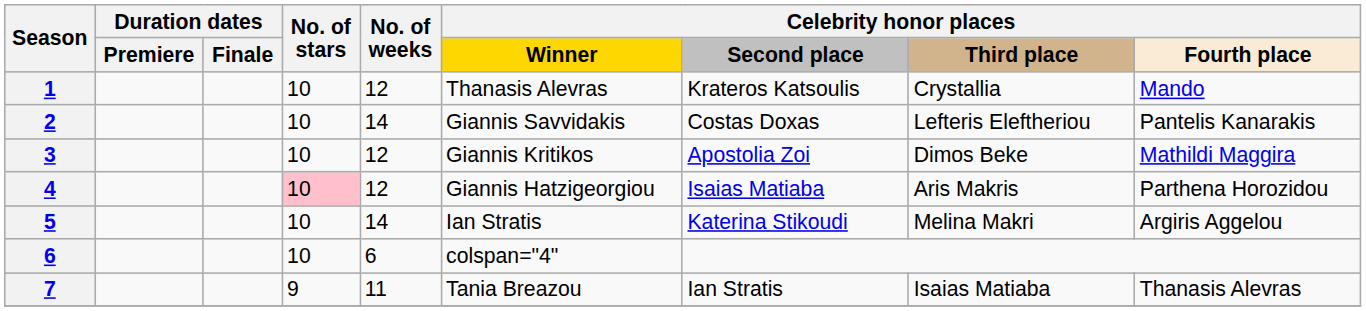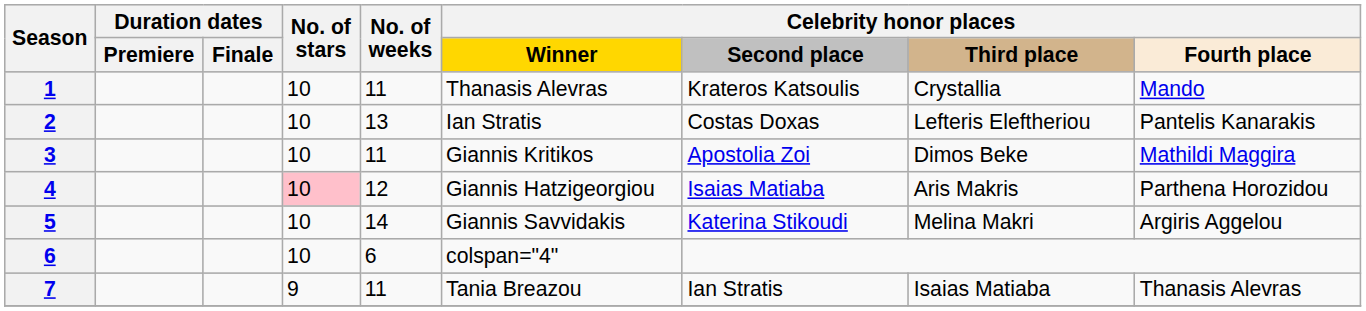(377, 88) 12 -> (376, 88) 11
(377, 121) 14 -> (377, 121) 13
(536, 121) Giannis Savvidakis -> (494, 121) Ian Stratis
(377, 155) 12 -> (376, 155) 11
(494, 222) Ian Stratis -> (536, 222) Giannis Savvidakis
